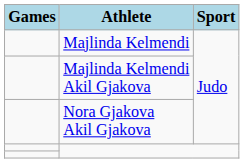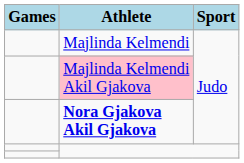(126, 77) no background -> (126, 77) pink background
(109, 121) normal -> (112, 121) bold
